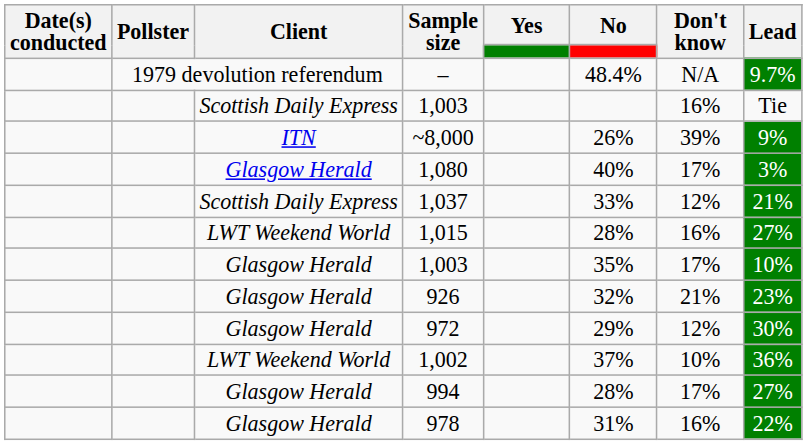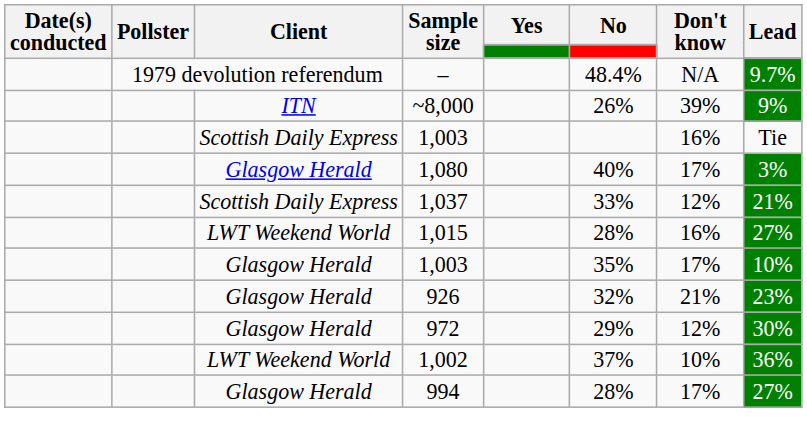rows swapped: (299, 138) <-> (299, 106)
- row: (299, 423)
